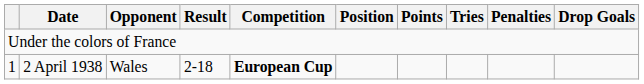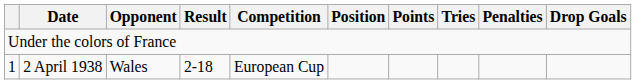(283, 66) bold -> (279, 66) normal
